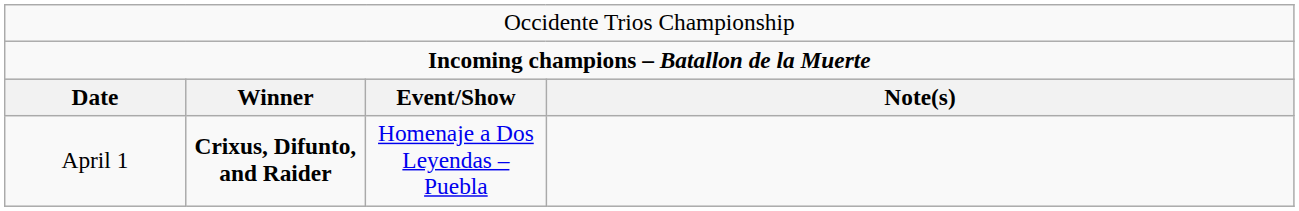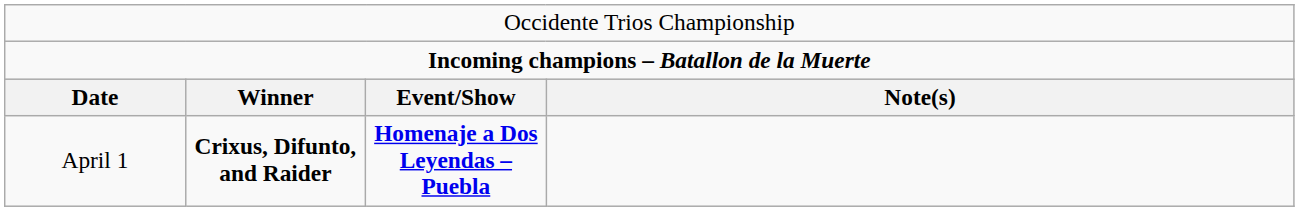(456, 160) normal -> (456, 160) bold
